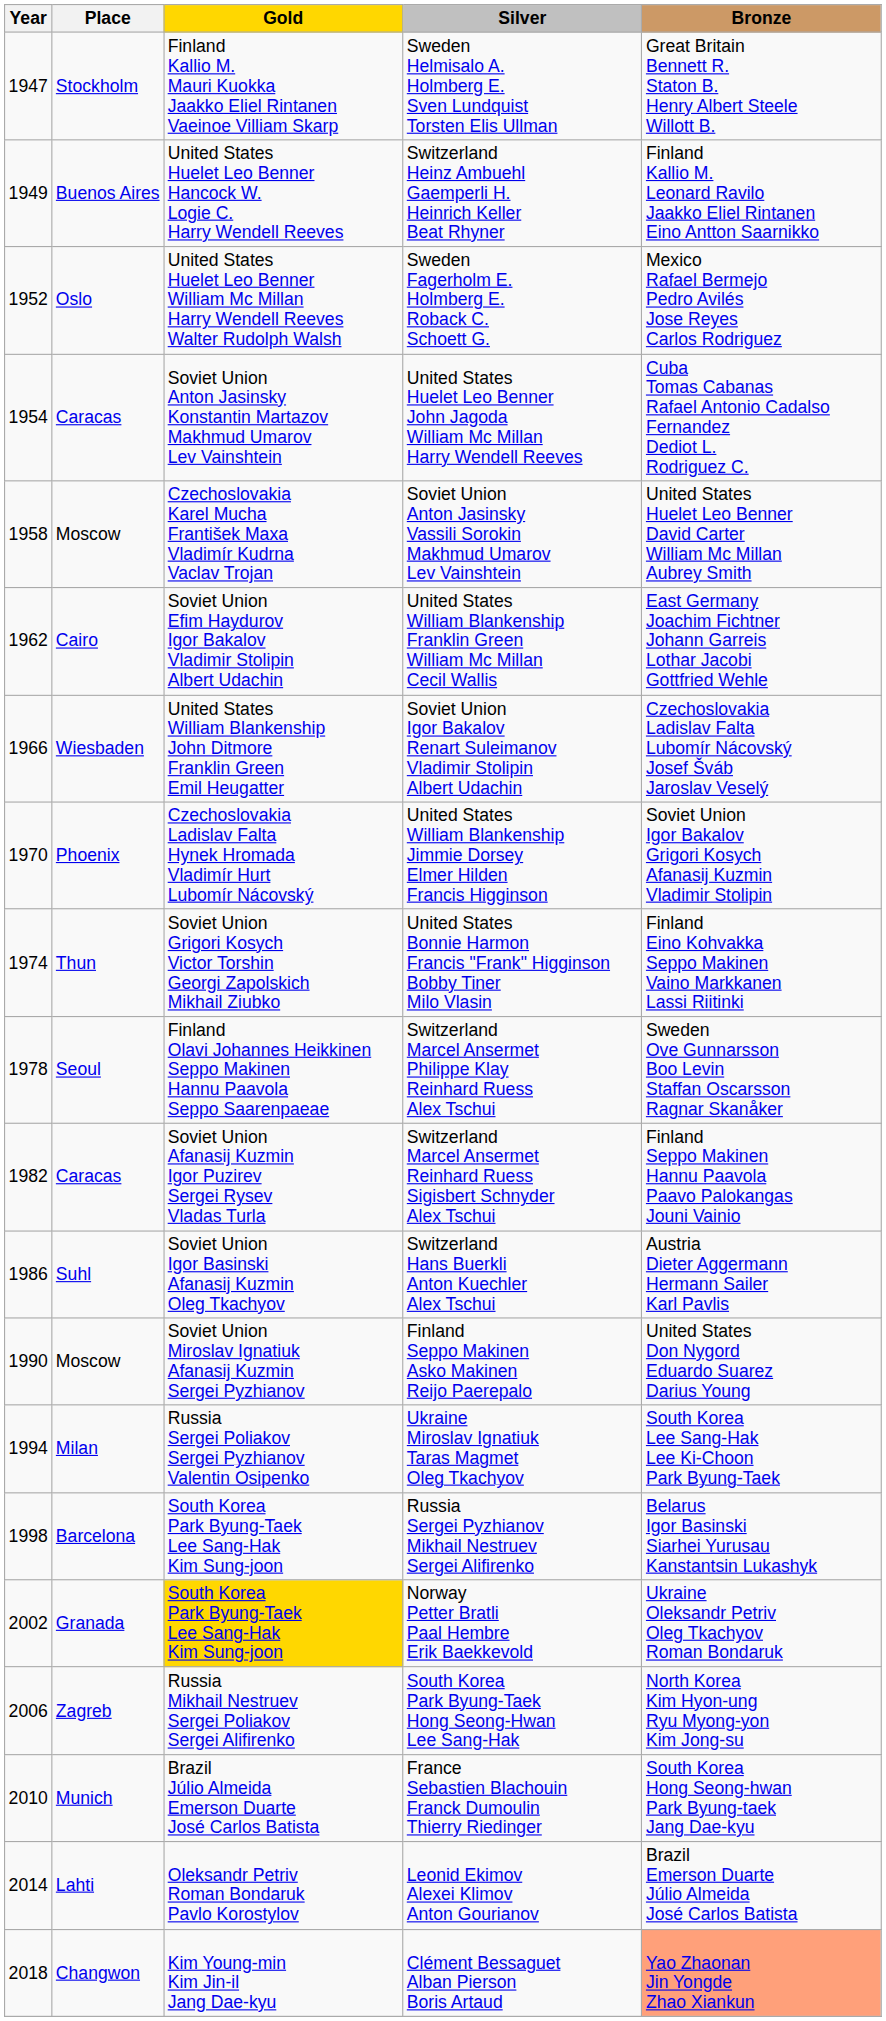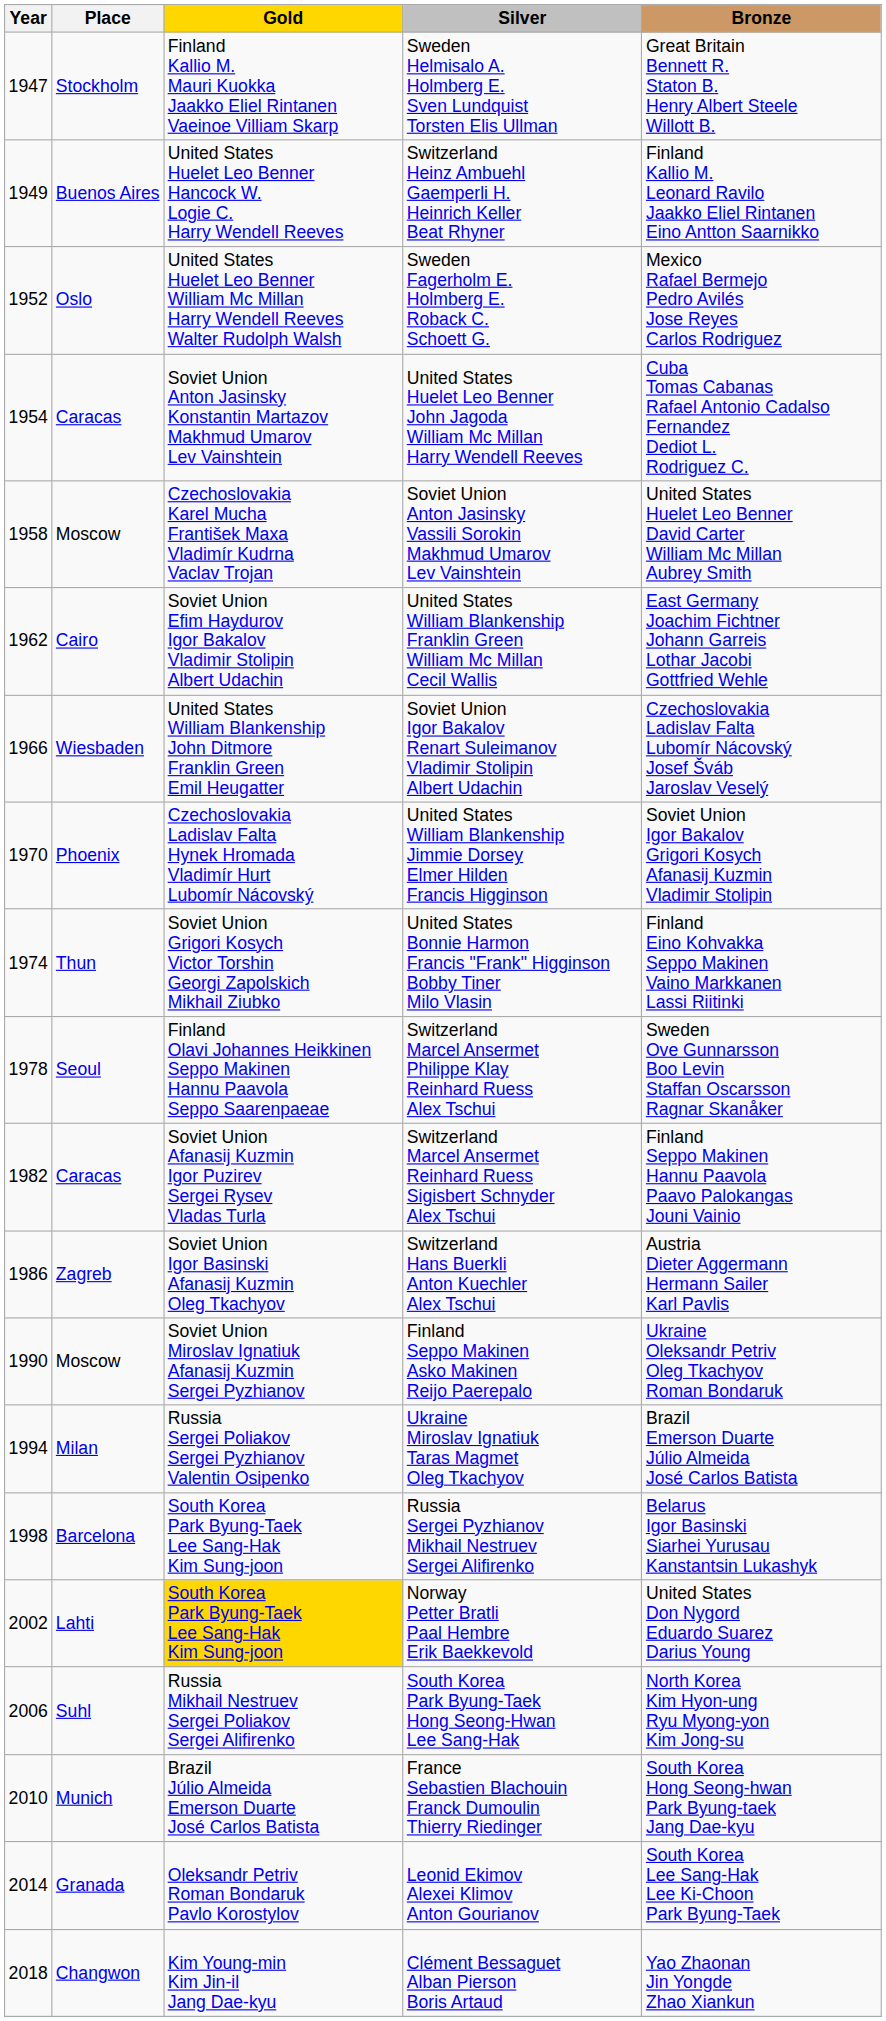(73, 1274) Suhl -> (84, 1274) Zagreb
(710, 1361) United States Don Nygord Eduardo Suarez Darius Young -> (714, 1361) Ukraine Oleksandr Petriv Oleg Tkachyov Roman Bondaruk
(713, 1448) South Korea Lee Sang-Hak Lee Ki-Choon Park Byung-Taek -> (722, 1448) Brazil Emerson Duarte Júlio Almeida José Carlos Batista
(90, 1623) Granada -> (75, 1623) Lahti
(714, 1623) Ukraine Oleksandr Petriv Oleg Tkachyov Roman Bondaruk -> (710, 1623) United States Don Nygord Eduardo Suarez Darius Young
(84, 1710) Zagreb -> (73, 1710) Suhl
(75, 1885) Lahti -> (90, 1885) Granada
(722, 1885) Brazil Emerson Duarte Júlio Almeida José Carlos Batista -> (713, 1885) South Korea Lee Sang-Hak Lee Ki-Choon Park Byung-Taek
(700, 1982) lightsalmon background -> (700, 1982) no background
